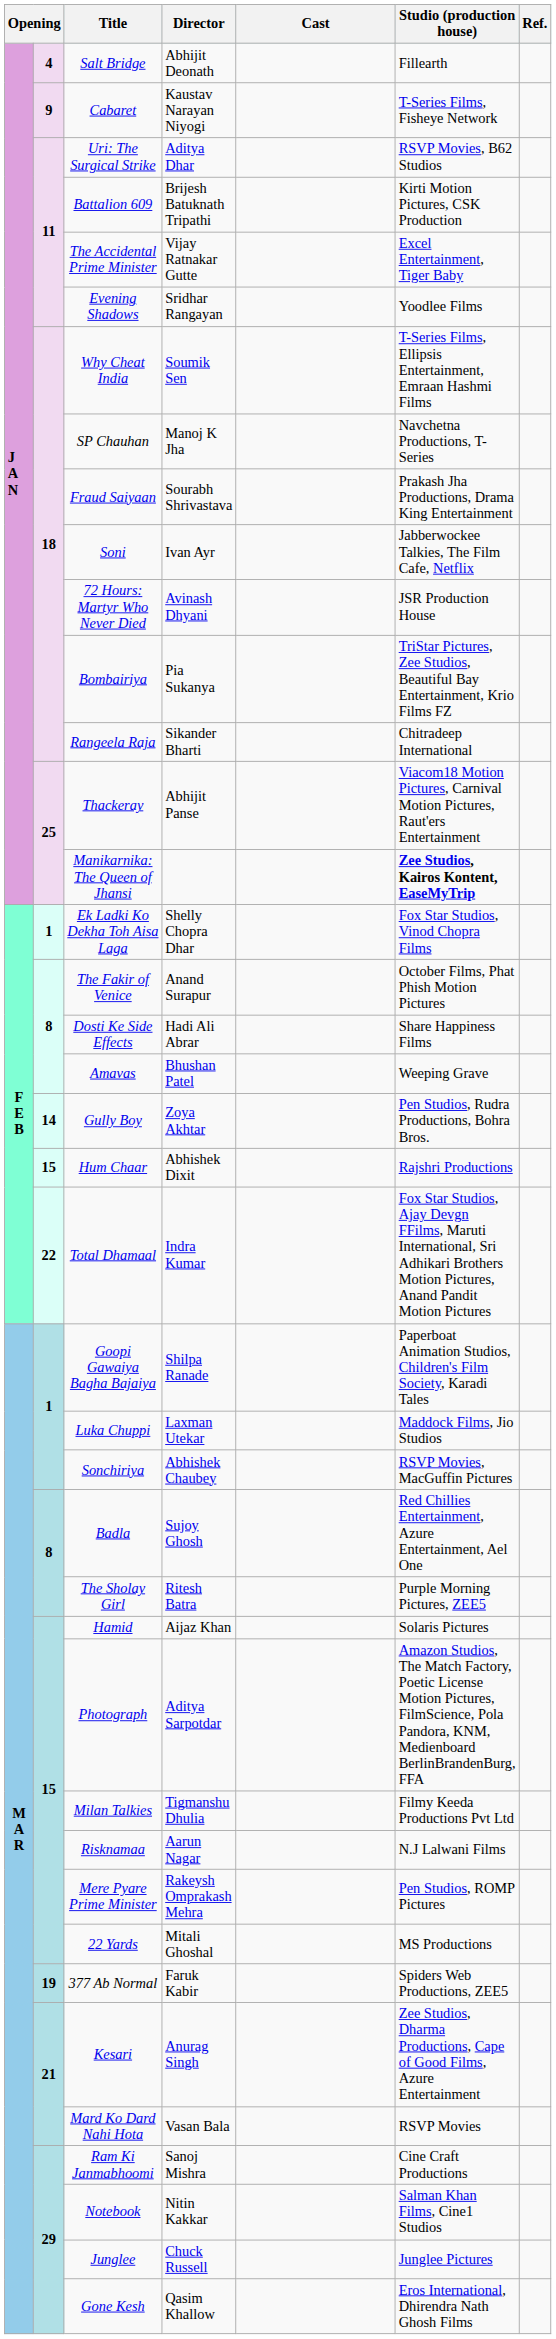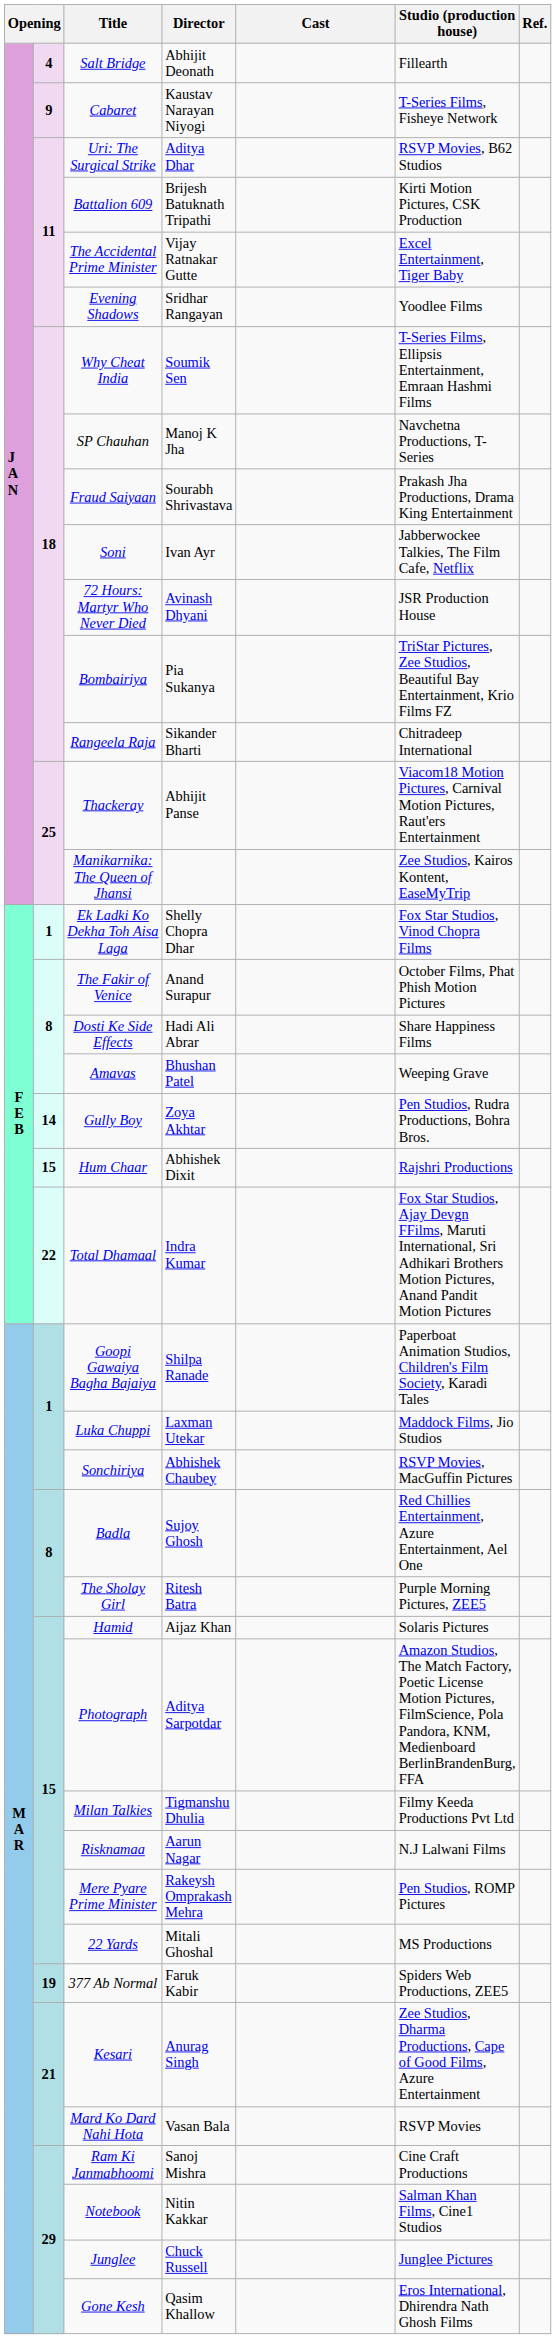(448, 876) bold -> (456, 876) normal
